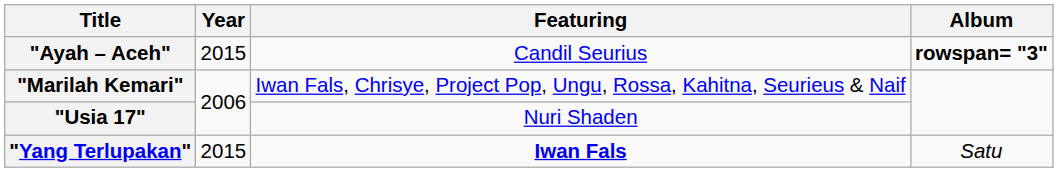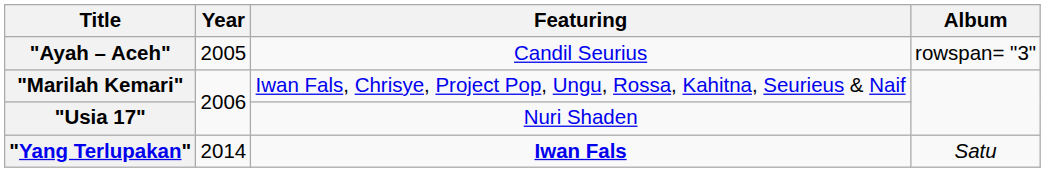(223, 53) 2015 -> (223, 53) 2005
(981, 53) bold -> (976, 53) normal
(223, 150) 2015 -> (223, 150) 2014
